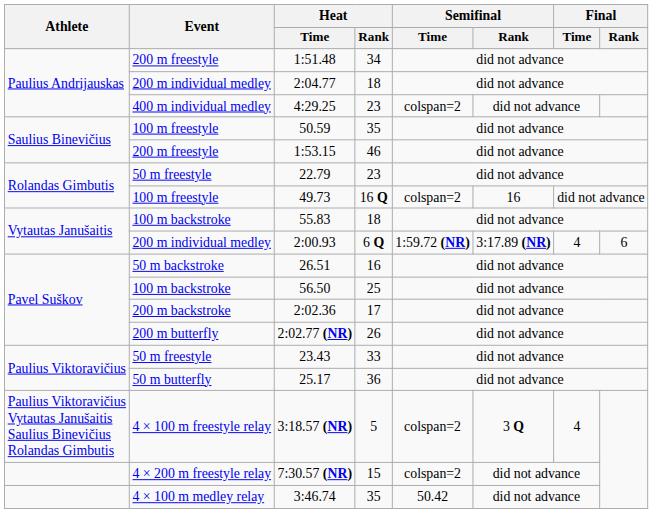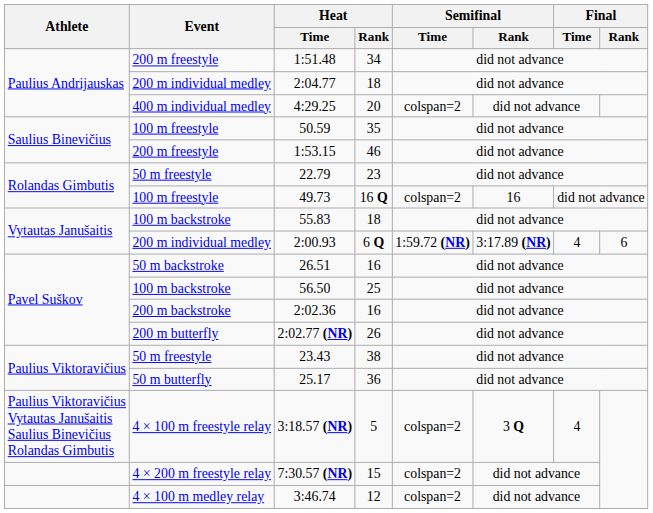(374, 106) 23 -> (374, 106) 20
(374, 311) 17 -> (374, 311) 16
(374, 357) 33 -> (374, 357) 38
(374, 497) 35 -> (374, 497) 12
(433, 497) 50.42 -> (433, 497) colspan=2
